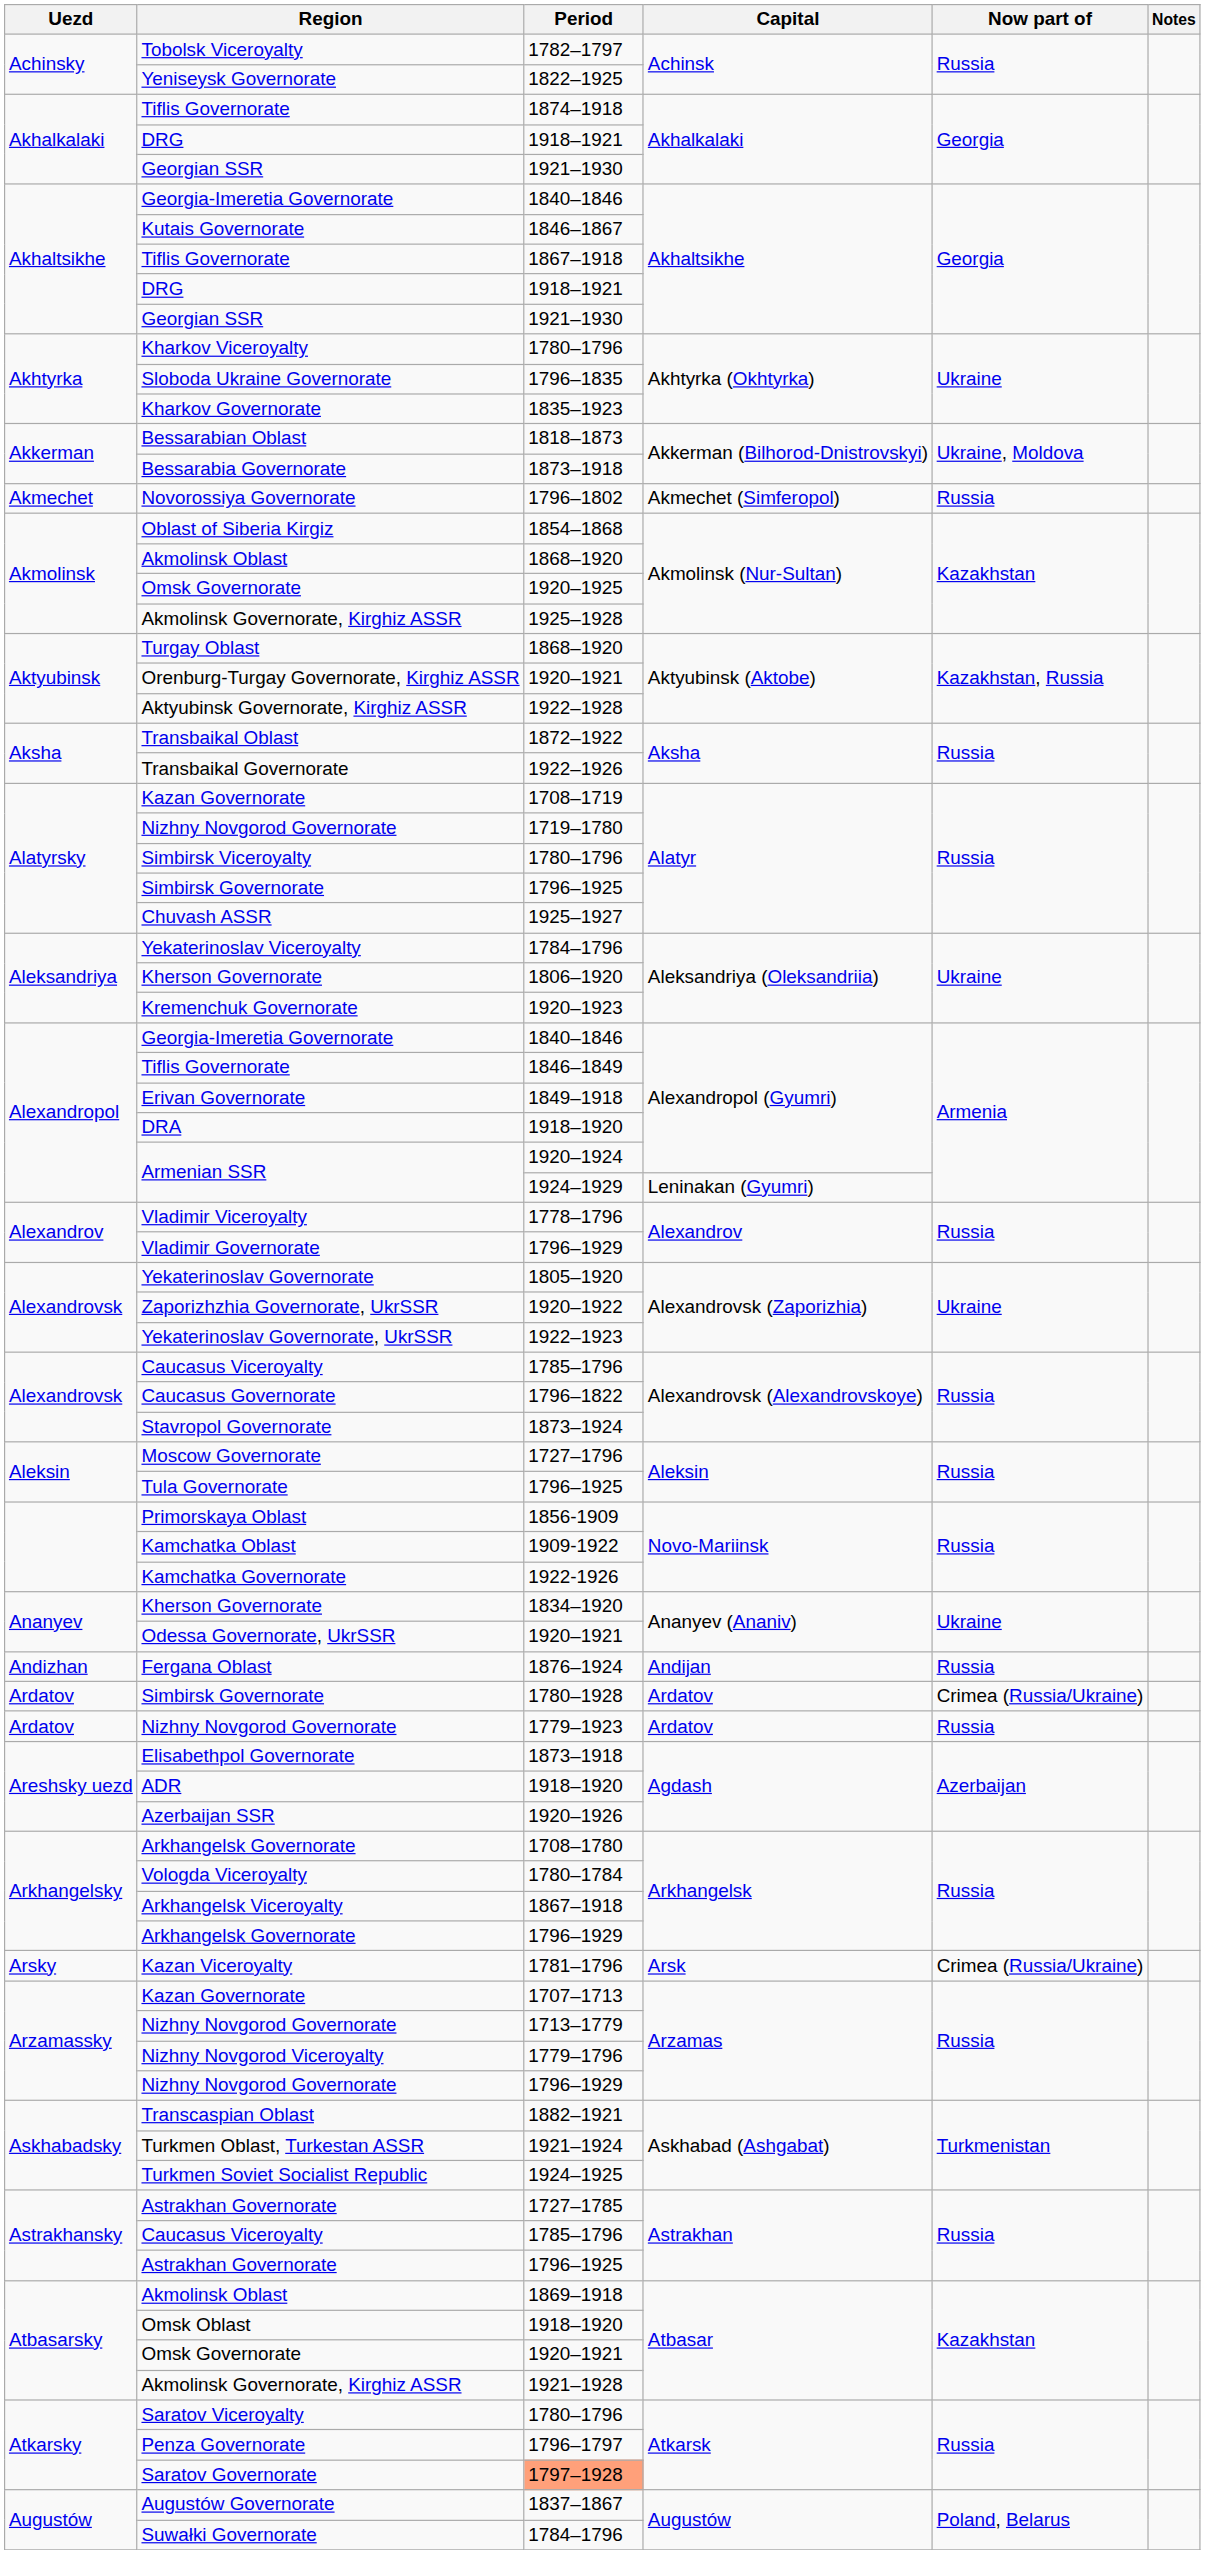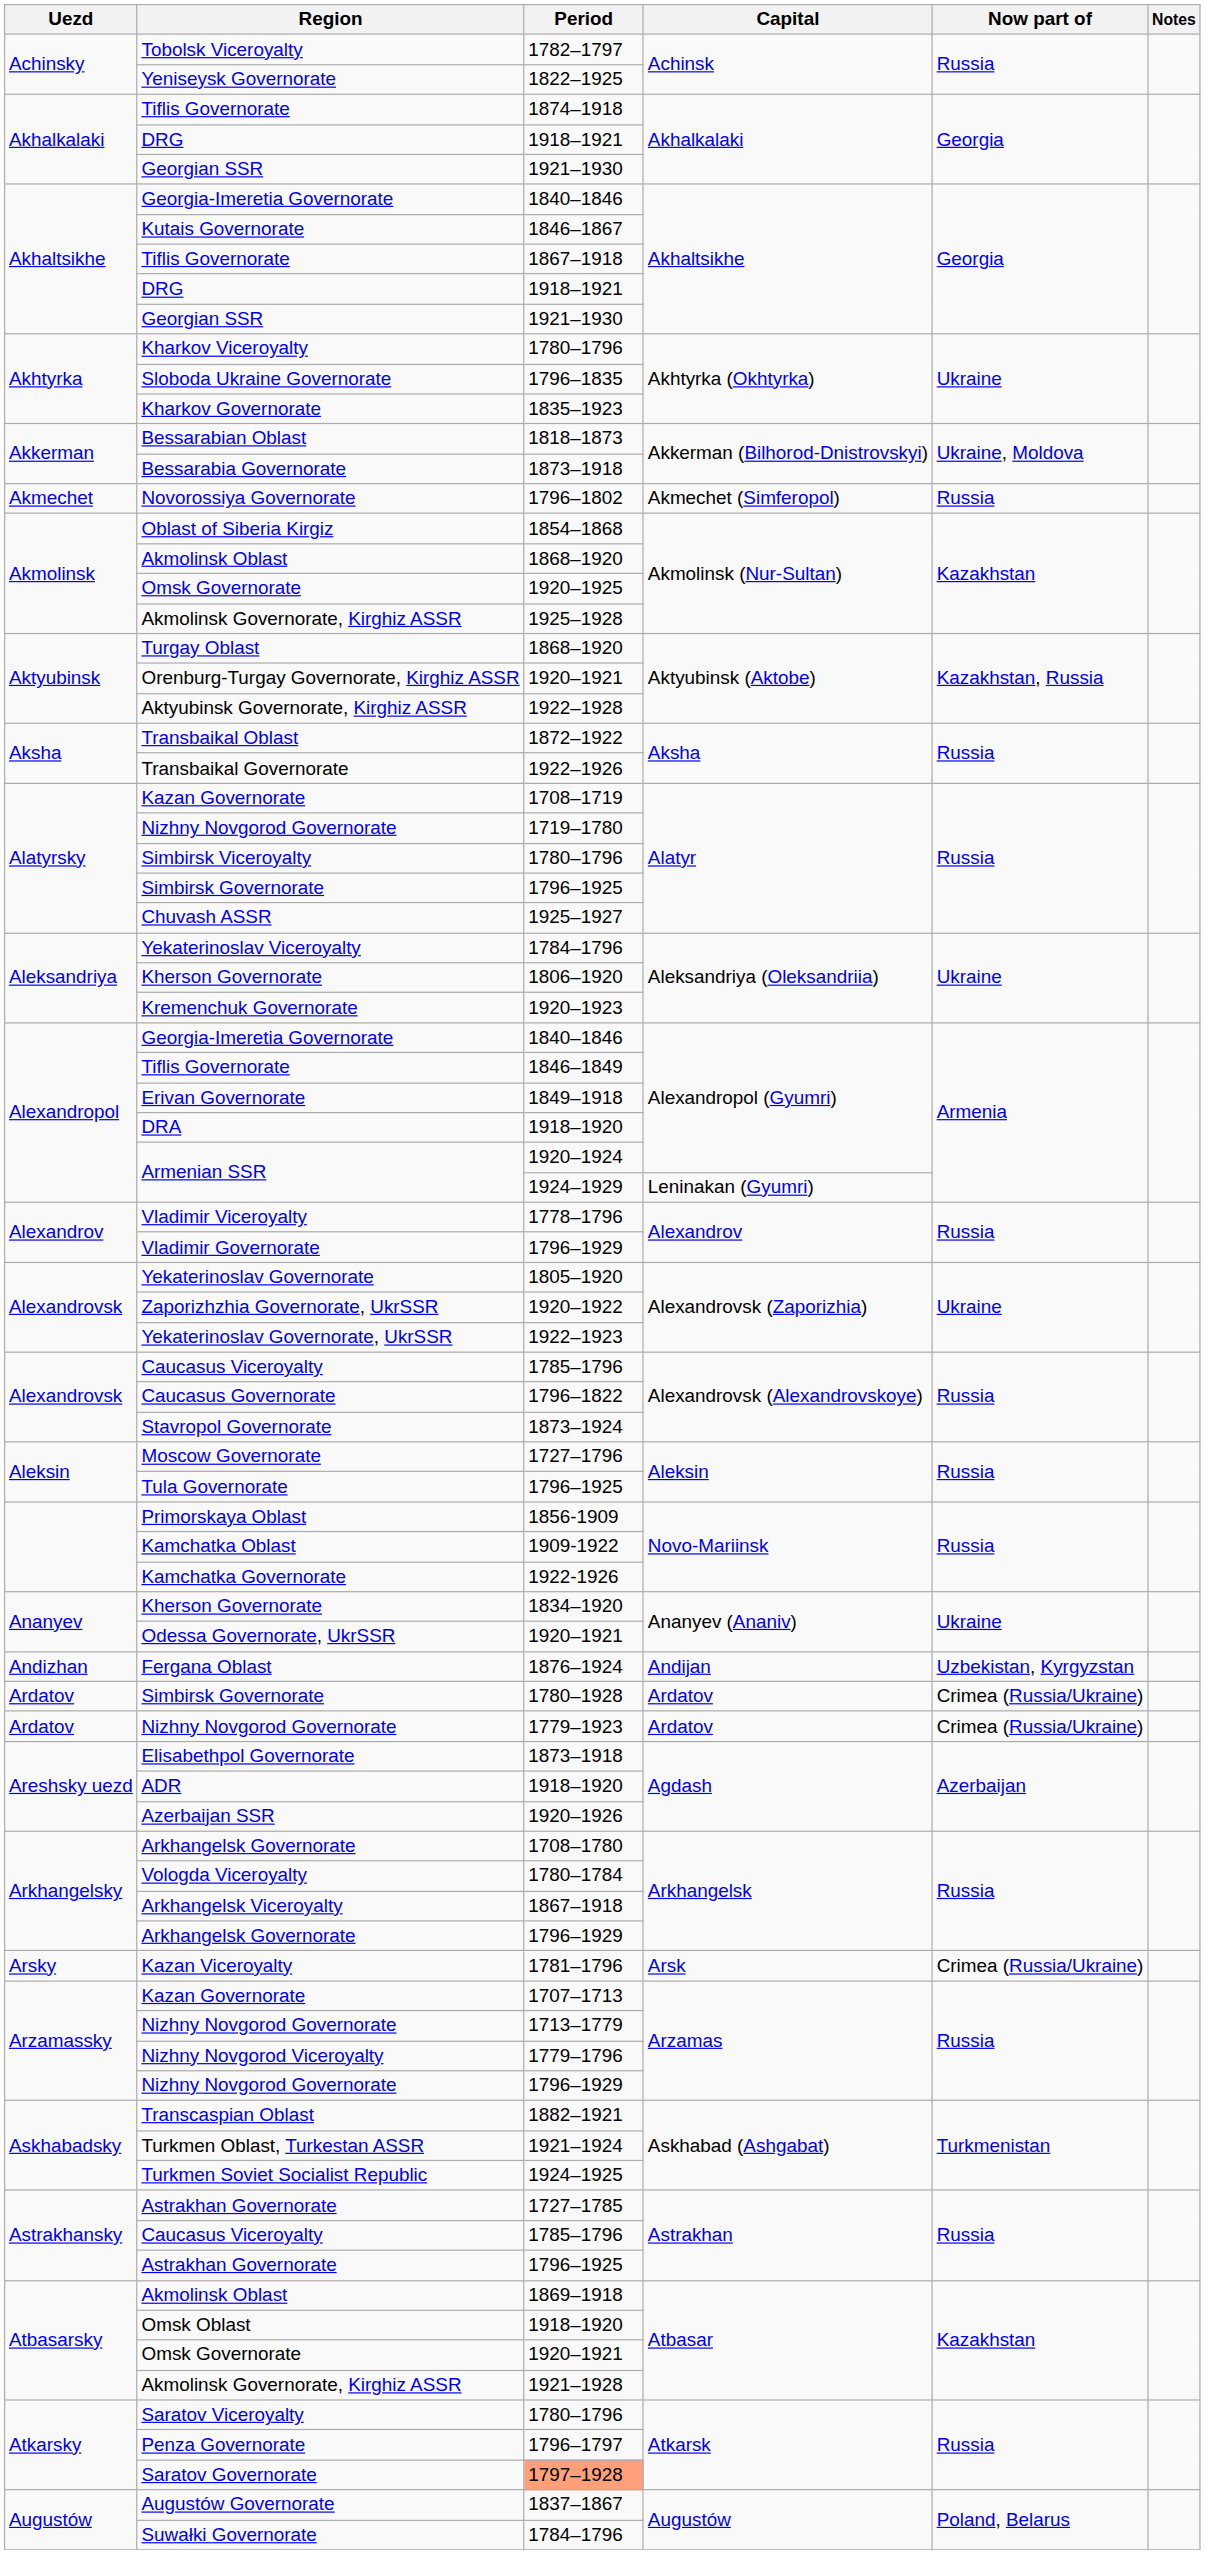(966, 1666) Russia -> (1035, 1666) Uzbekistan, Kyrgyzstan
(966, 1726) Russia -> (1040, 1726) Crimea (Russia/Ukraine)
